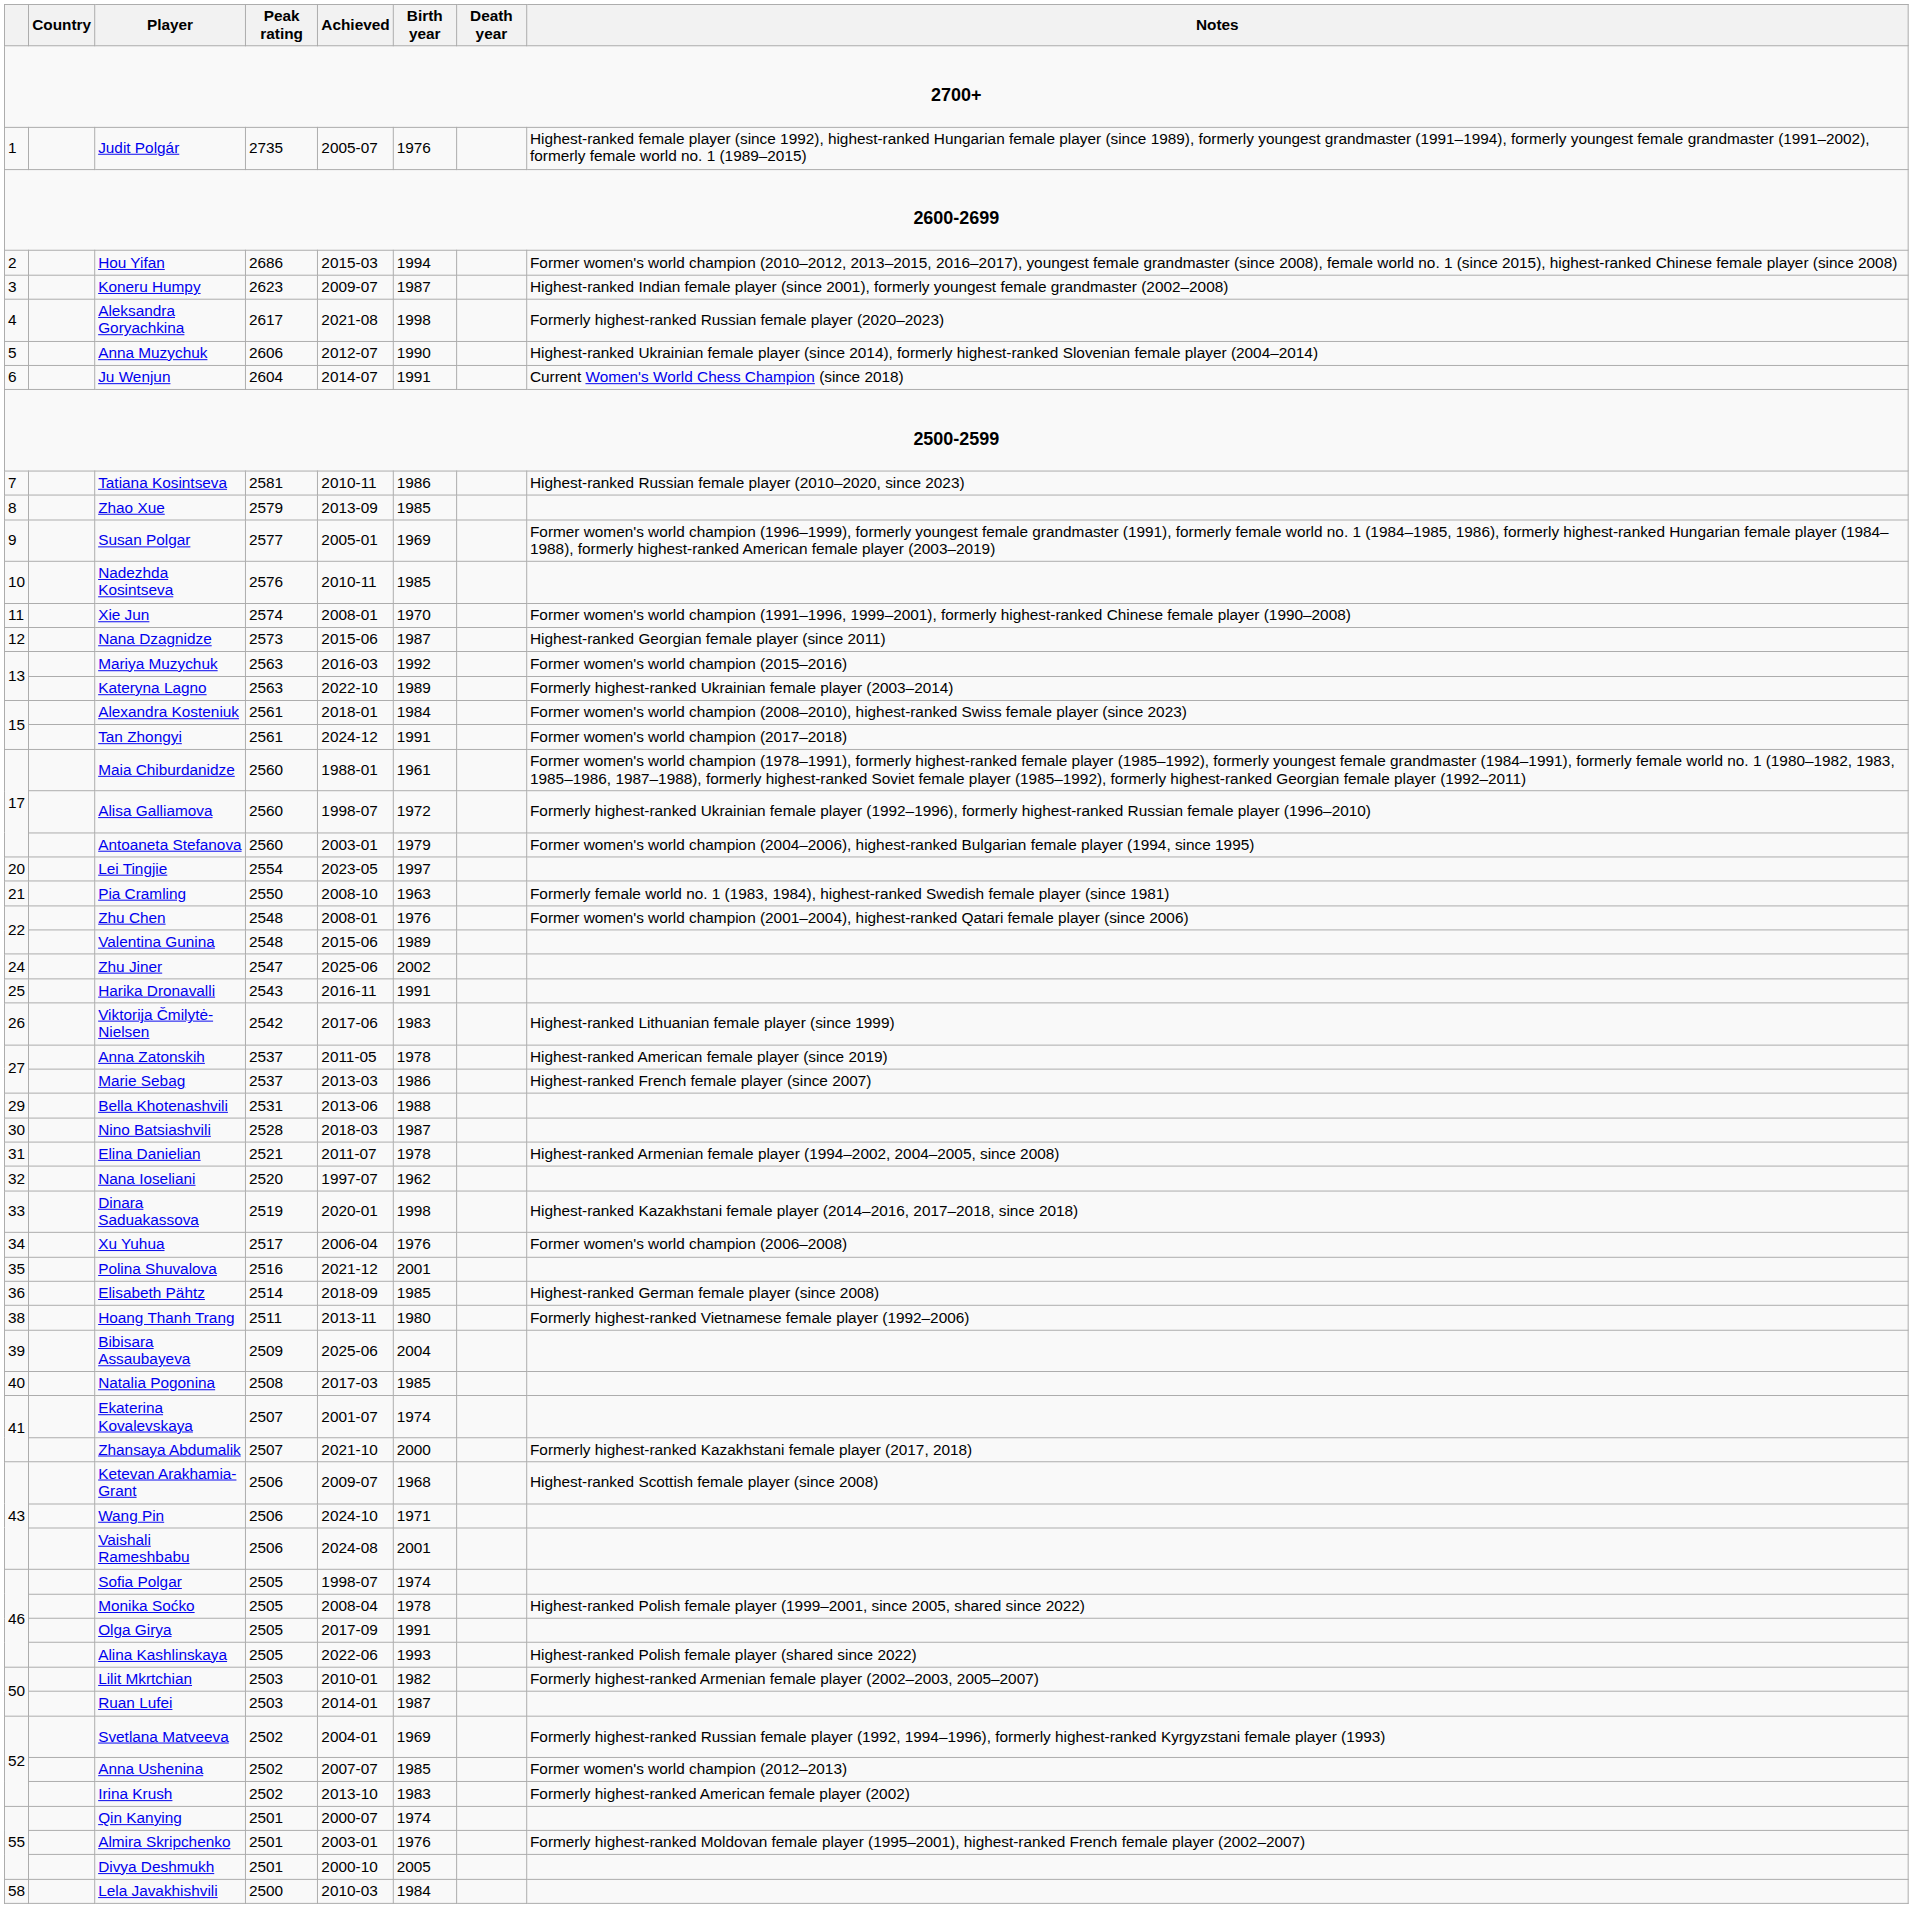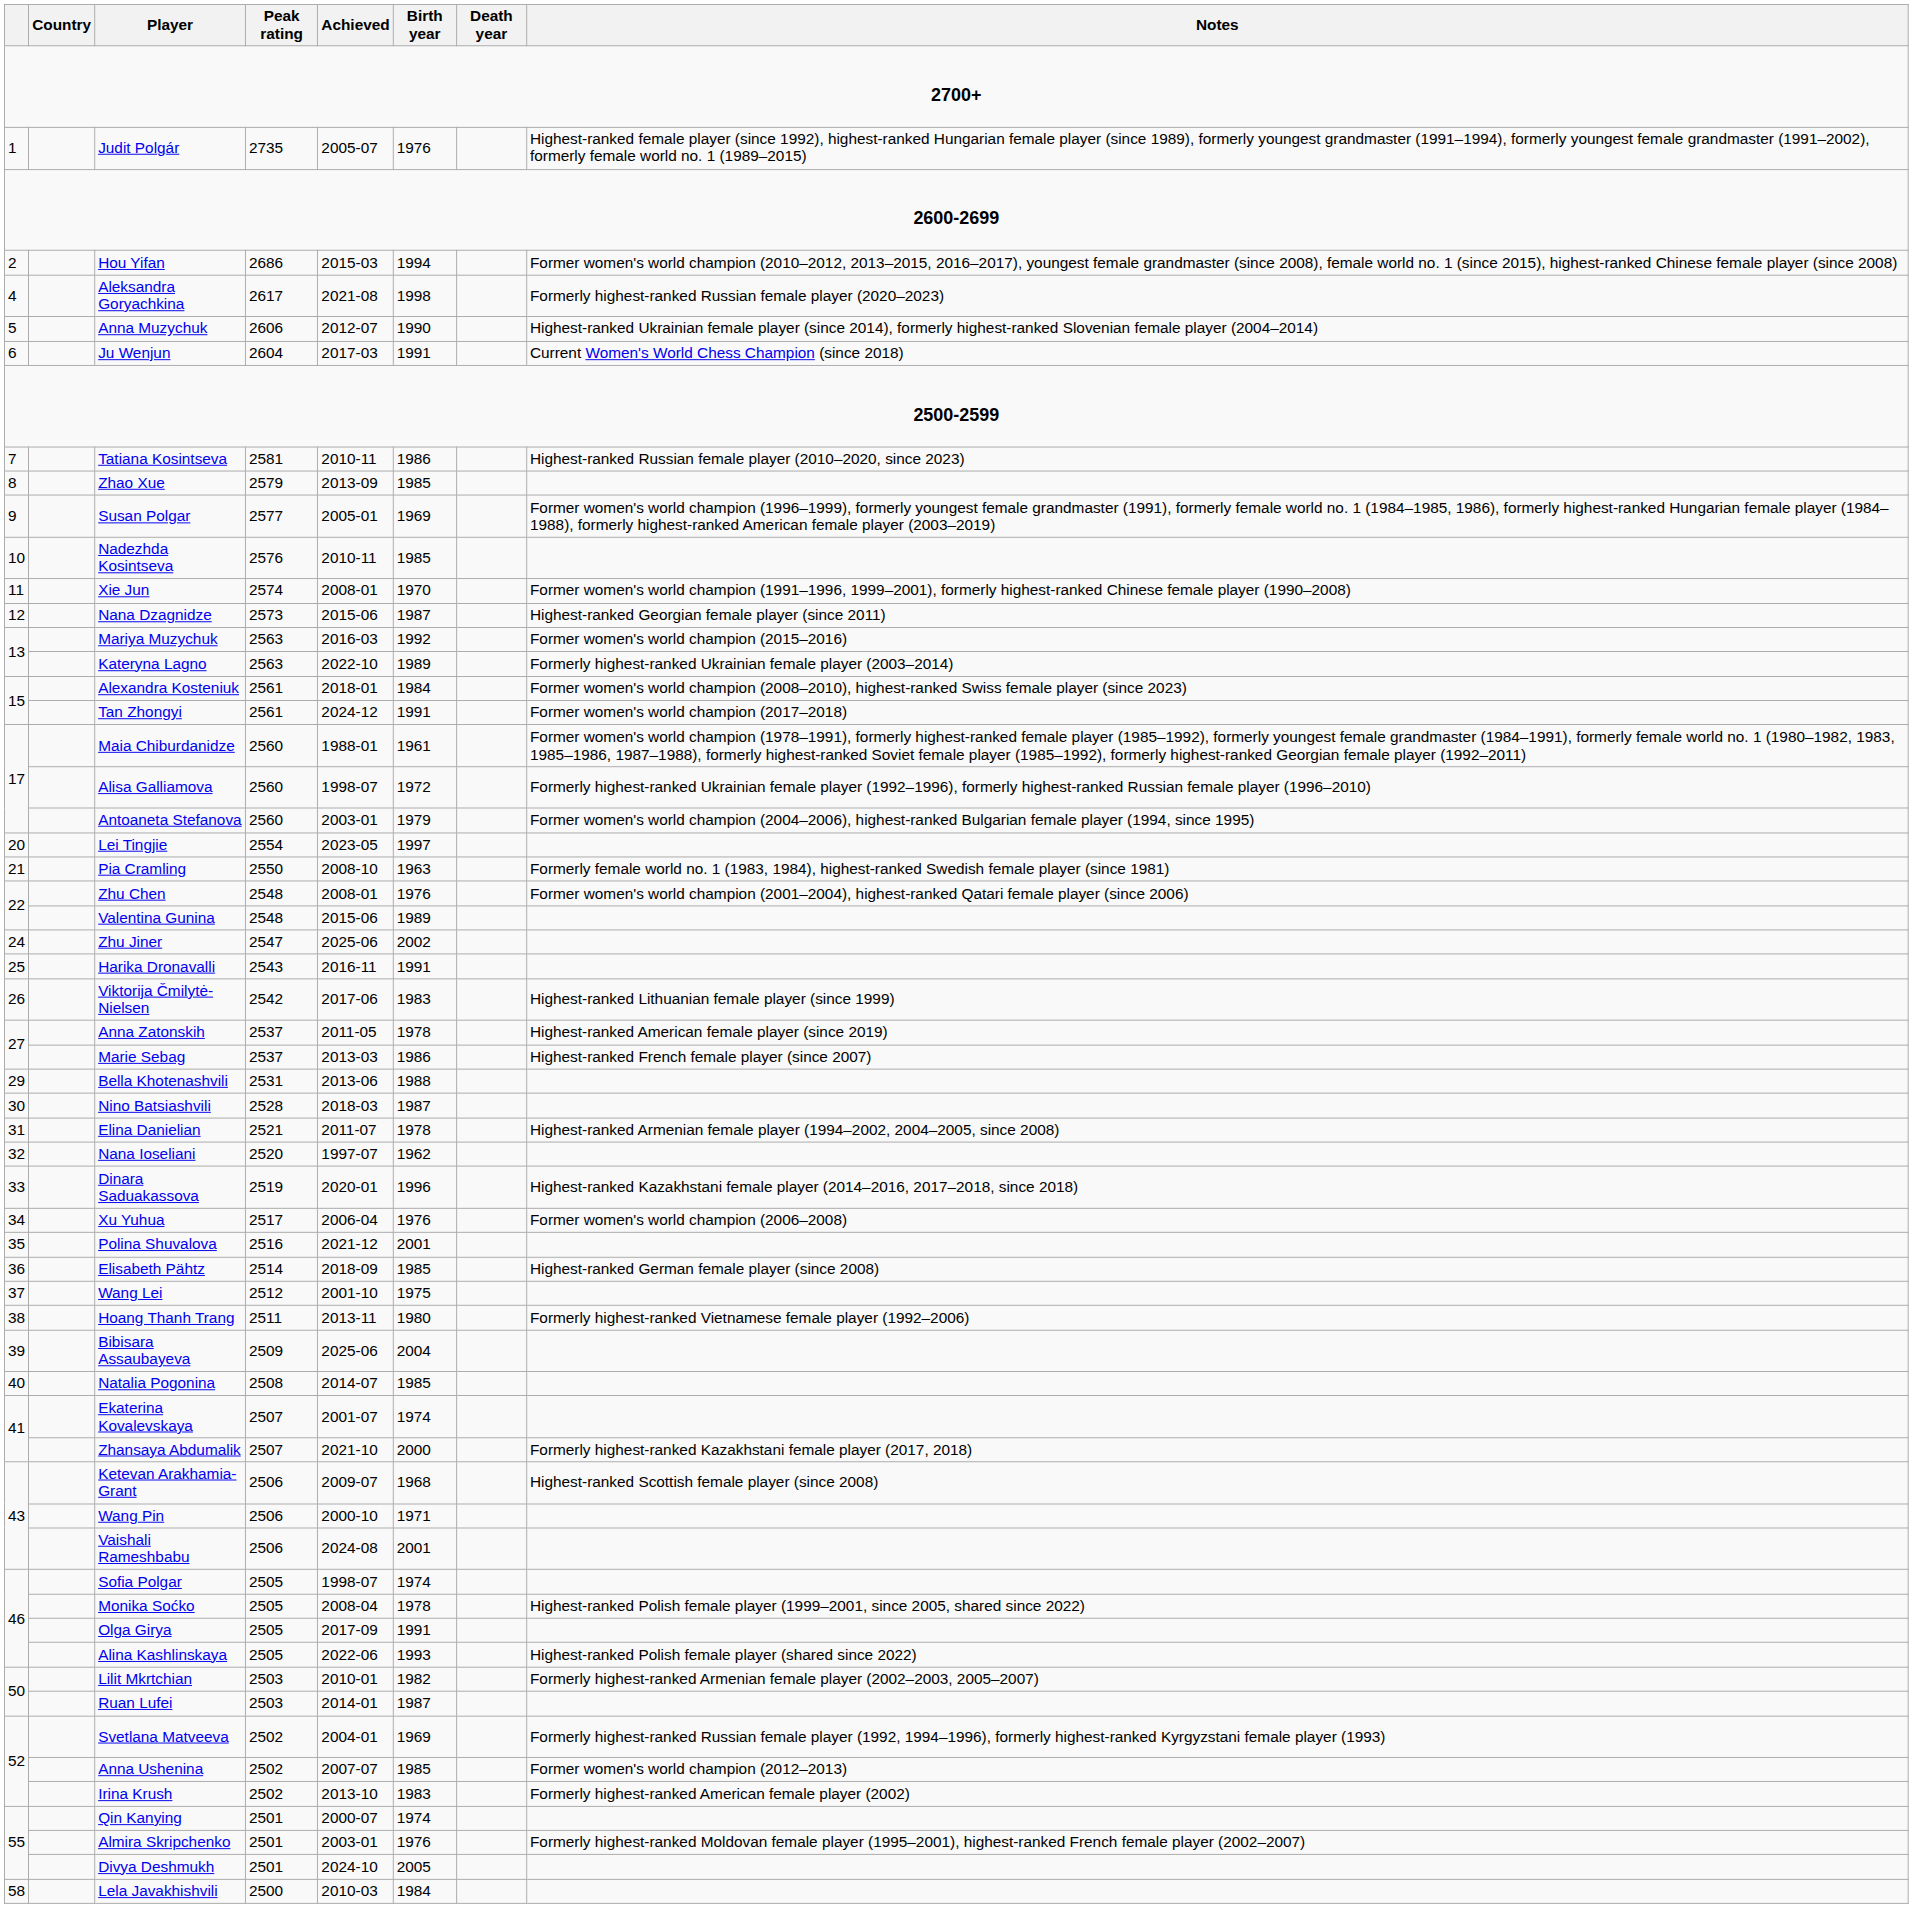- row: (149, 287)
(350, 377) 2014-07 -> (350, 353) 2017-03
(414, 1211) 1998 -> (414, 1187) 1996
+ row: (130, 1293)
(350, 1383) 2017-03 -> (350, 1383) 2014-07
(350, 1515) 2024-10 -> (350, 1515) 2000-10
(350, 1867) 2000-10 -> (350, 1867) 2024-10
